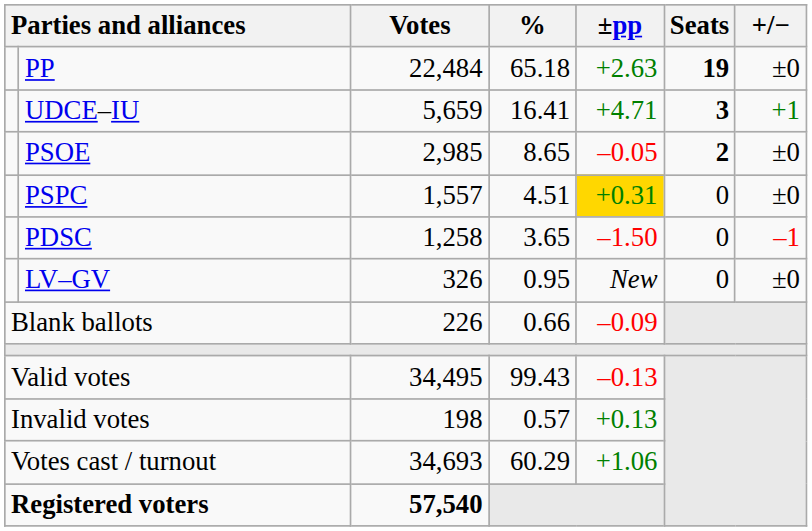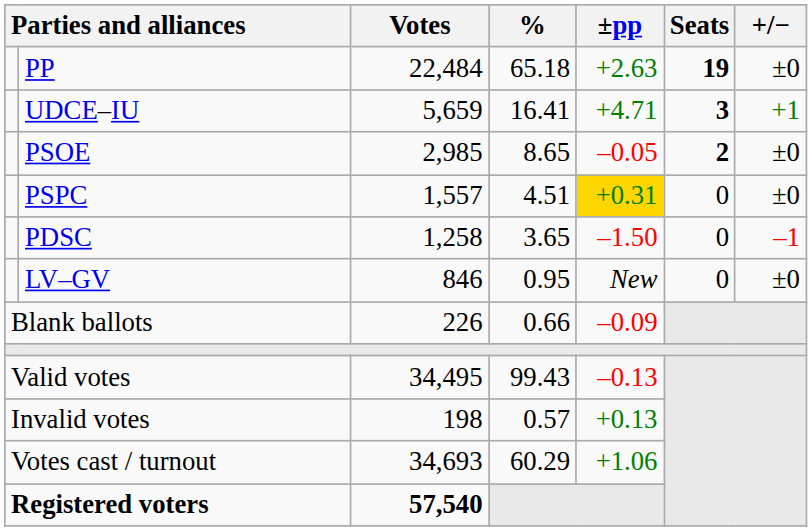(463, 279) 326 -> (463, 279) 846
